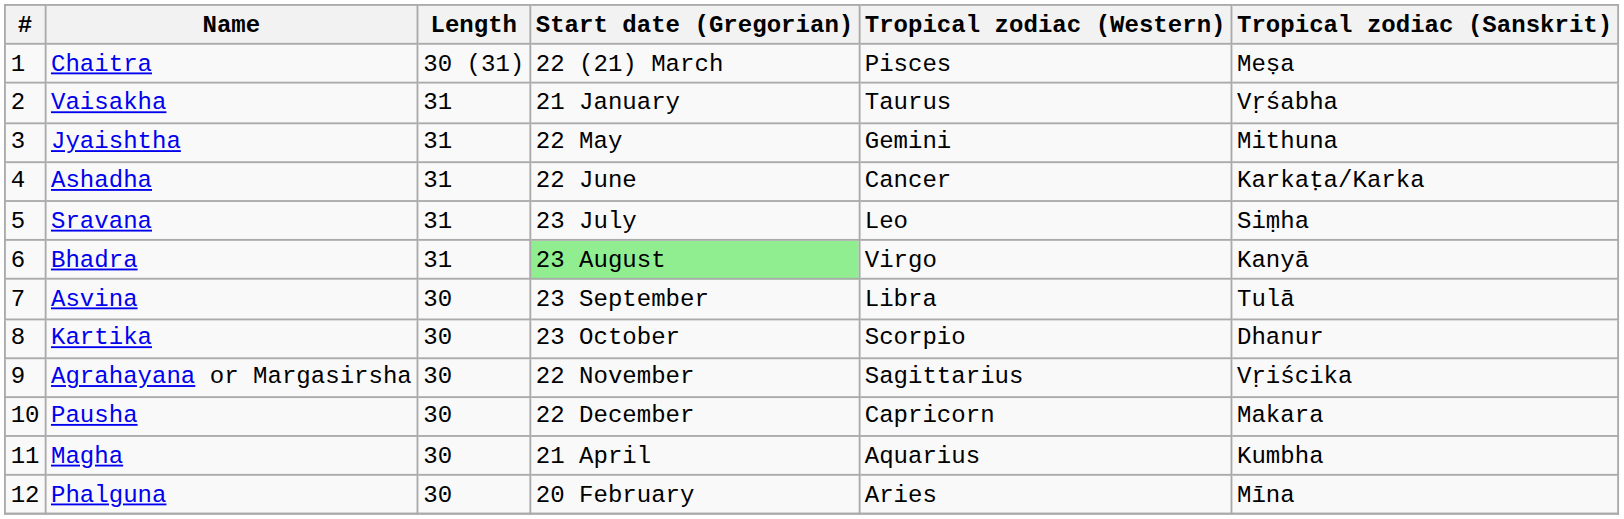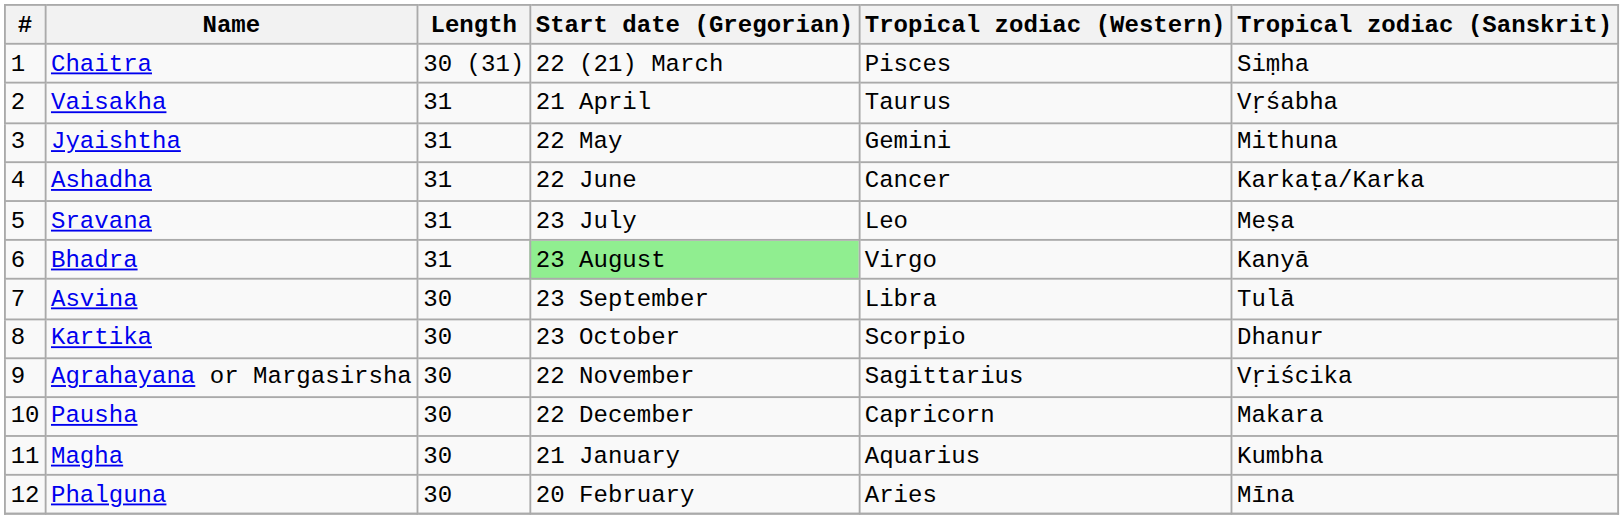(1266, 64) Meṣa -> (1273, 64) Siṃha
(608, 103) 21 January -> (593, 103) 21 April
(1273, 221) Siṃha -> (1266, 221) Meṣa
(593, 456) 21 April -> (608, 456) 21 January
